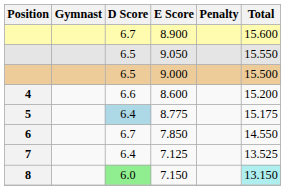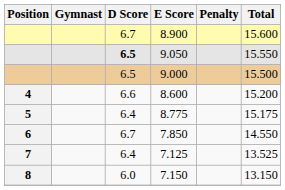(128, 54) normal -> (128, 54) bold
(128, 114) lightblue background -> (128, 114) no background
(128, 175) lightgreen background -> (128, 175) no background
(261, 175) paleturquoise background -> (261, 175) no background
